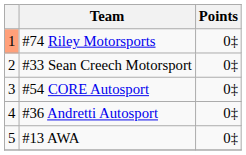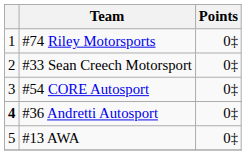(12, 41) lightsalmon background -> (12, 41) no background
(12, 114) normal -> (12, 114) bold
